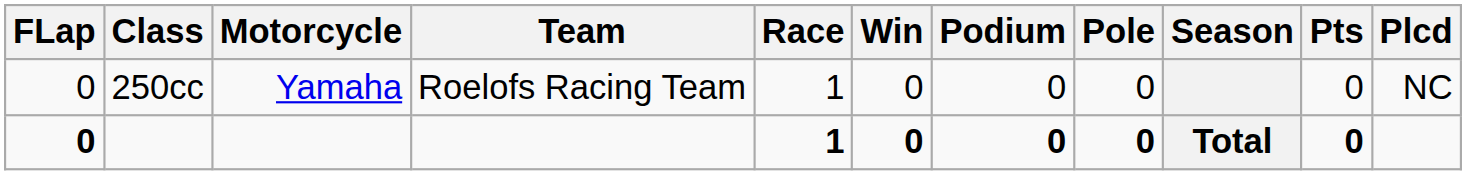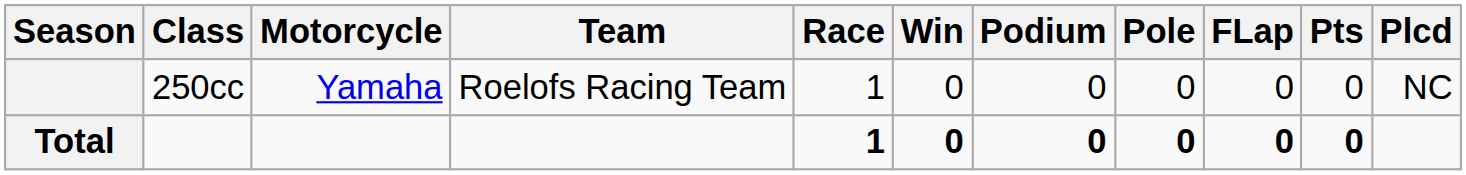columns swapped: (1232, 31) <-> (54, 31)
